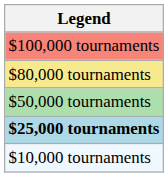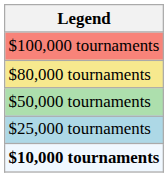(84, 129) bold -> (80, 129) normal
(80, 157) normal -> (84, 157) bold
